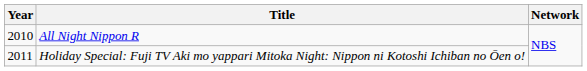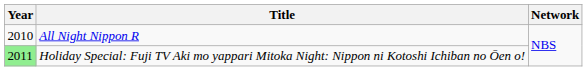(20, 55) no background -> (20, 55) lightgreen background
